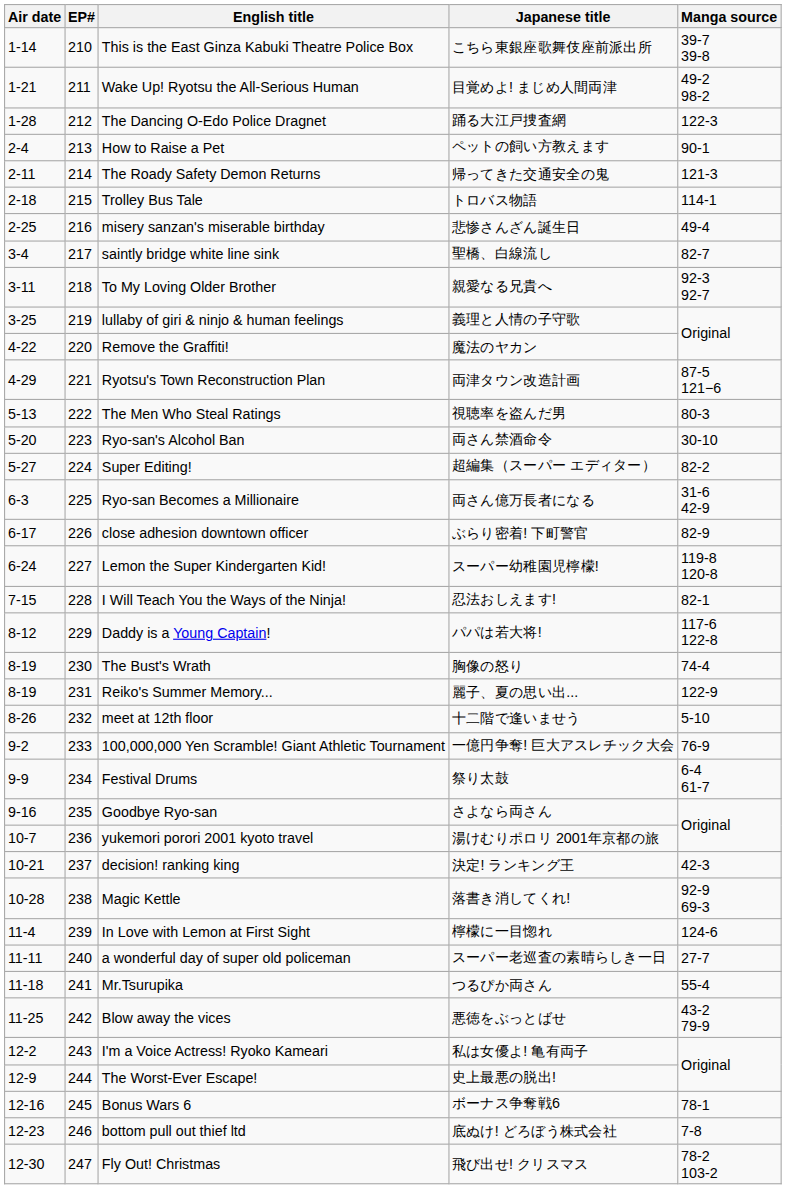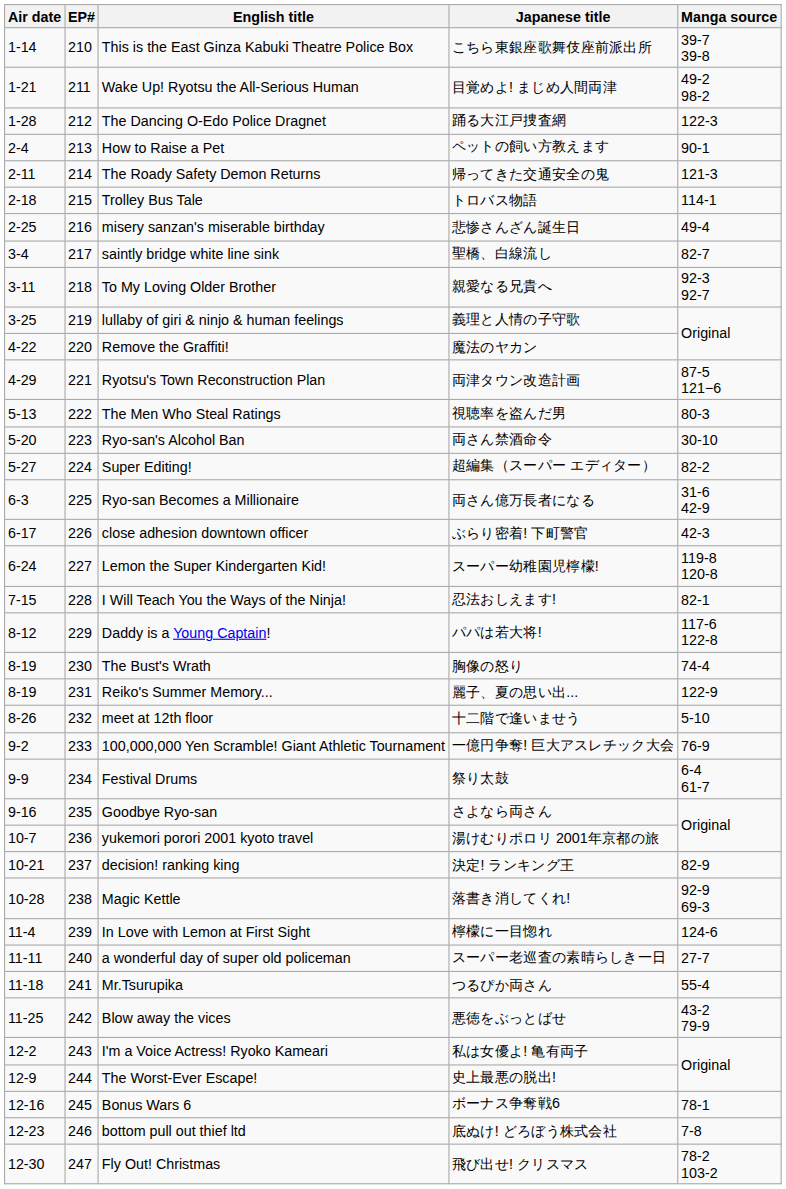(695, 533) 82-9 -> (695, 533) 42-3
(695, 865) 42-3 -> (695, 865) 82-9
